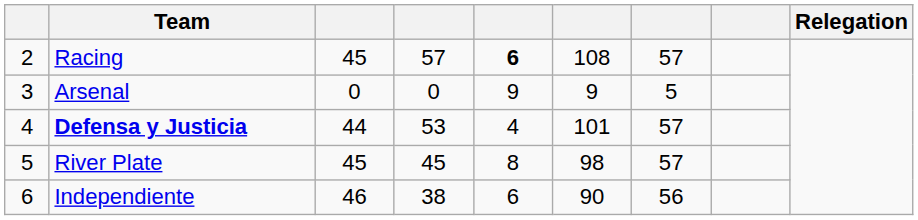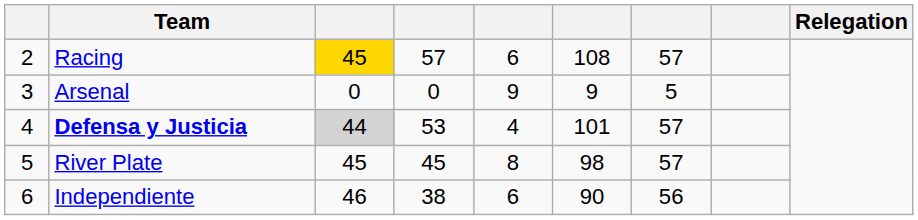(354, 57) no background -> (354, 57) gold background
(513, 57) bold -> (513, 57) normal
(354, 127) no background -> (354, 127) lightgrey background
